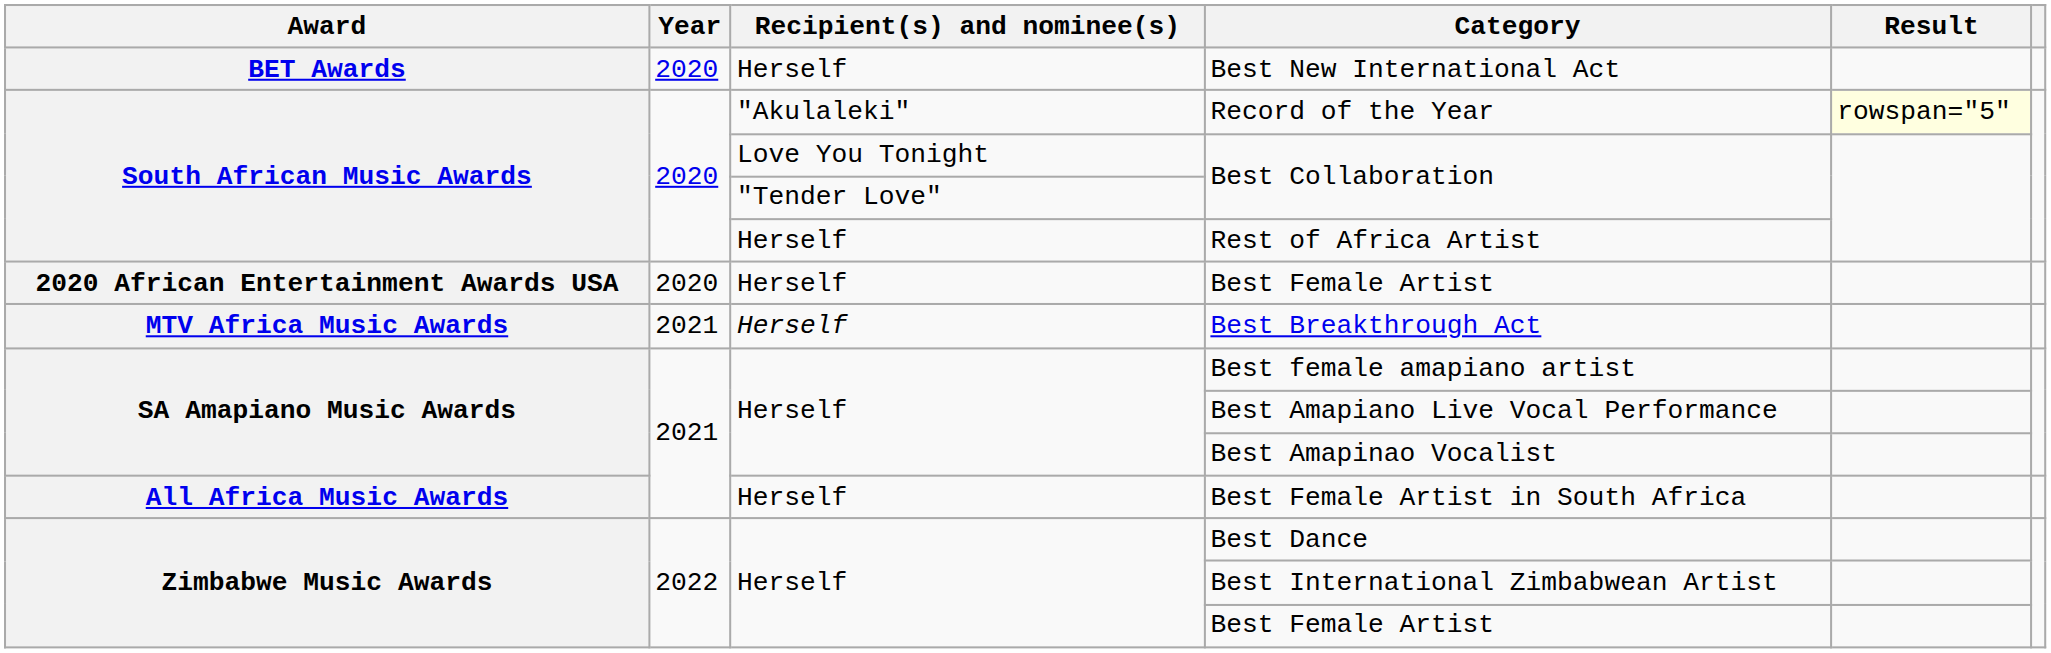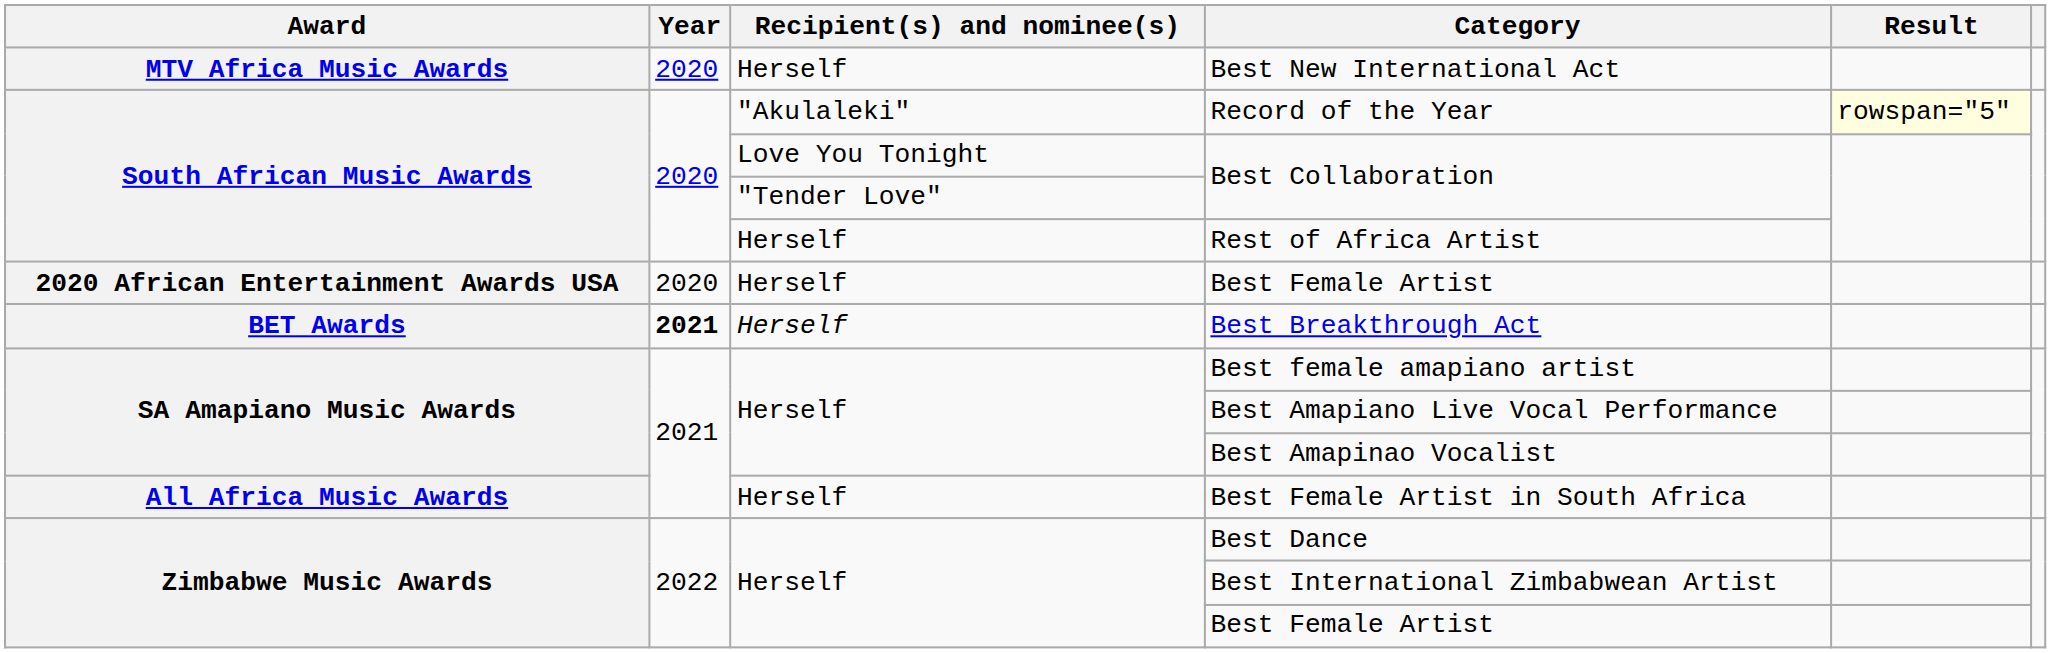(327, 69) BET Awards -> (327, 69) MTV Africa Music Awards
(327, 326) MTV Africa Music Awards -> (327, 326) BET Awards
(687, 326) normal -> (687, 326) bold
